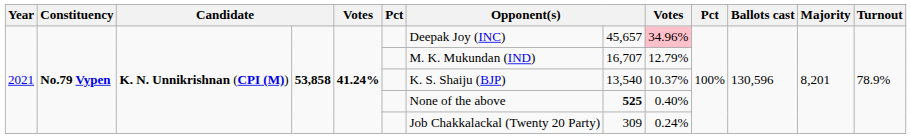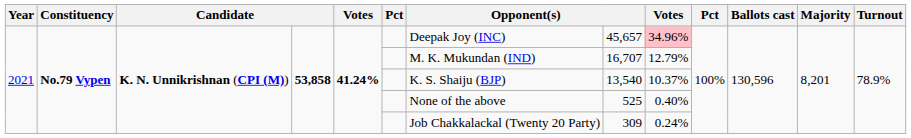(632, 101) bold -> (632, 101) normal
